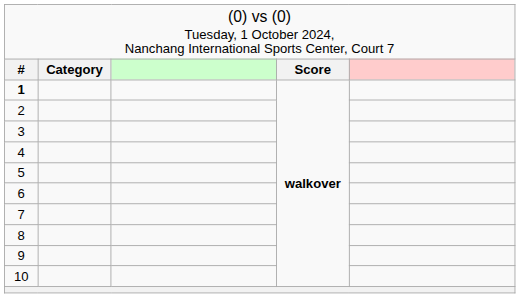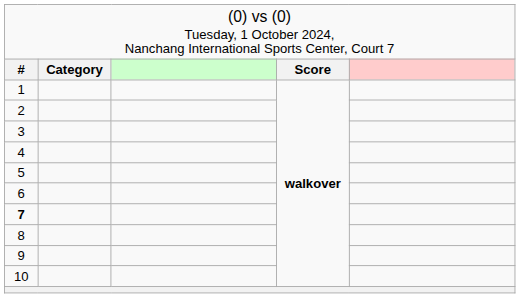(21, 90) bold -> (21, 90) normal
(21, 214) normal -> (21, 214) bold
